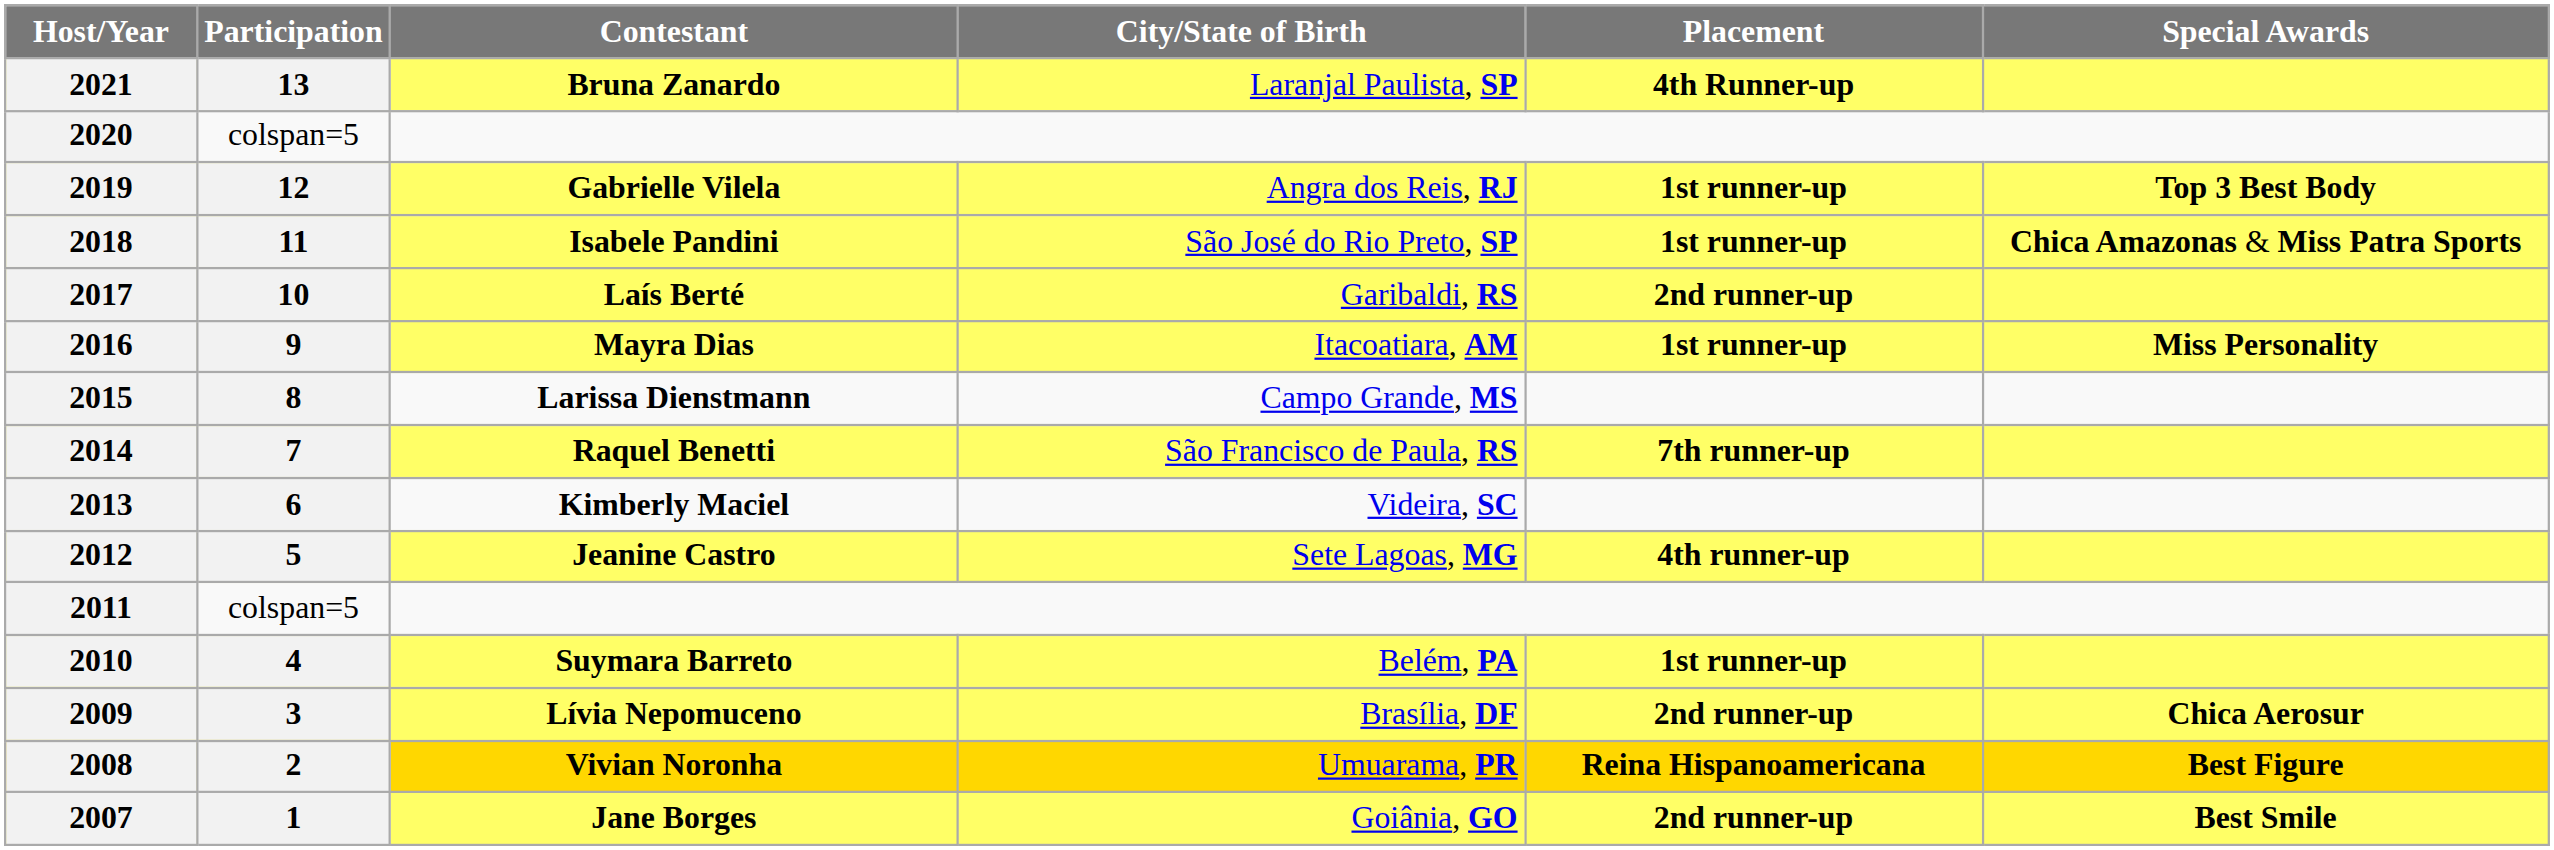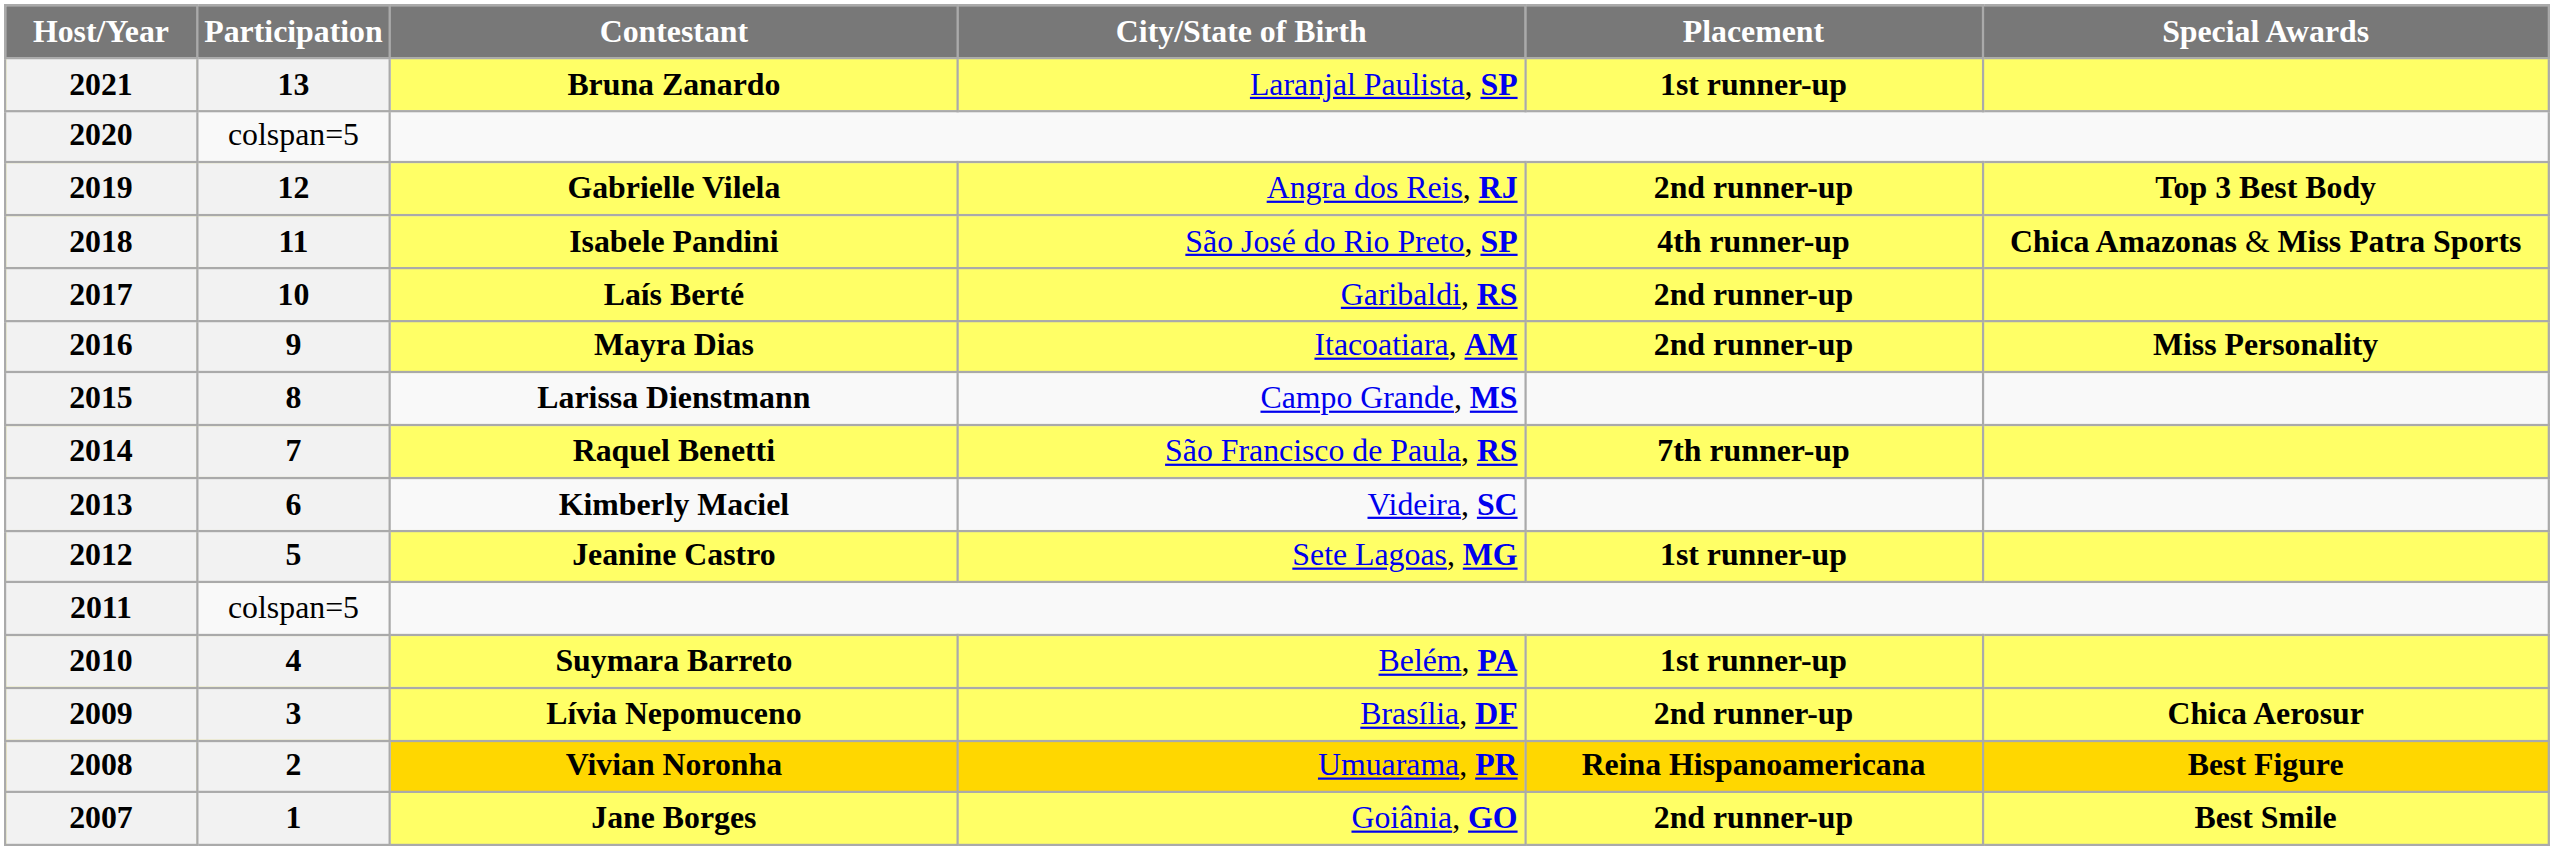(1753, 83) 4th Runner-up -> (1753, 83) 1st runner-up
(1753, 188) 1st runner-up -> (1753, 188) 2nd runner-up
(1753, 241) 1st runner-up -> (1753, 241) 4th runner-up
(1753, 346) 1st runner-up -> (1753, 346) 2nd runner-up
(1753, 556) 4th runner-up -> (1753, 556) 1st runner-up
